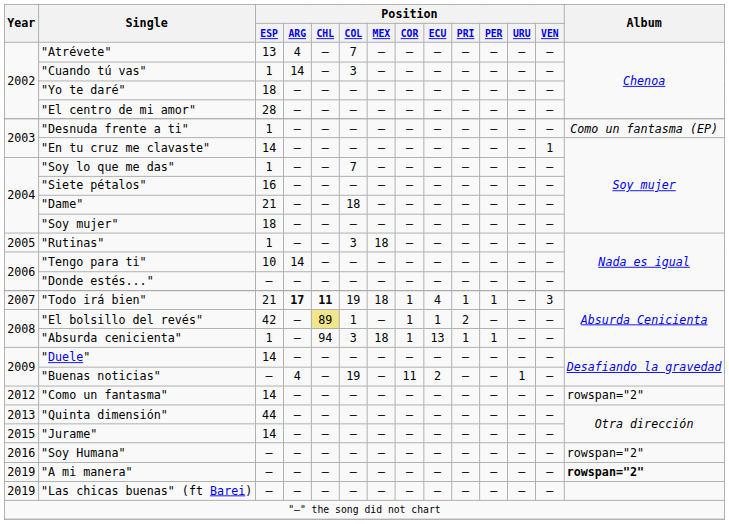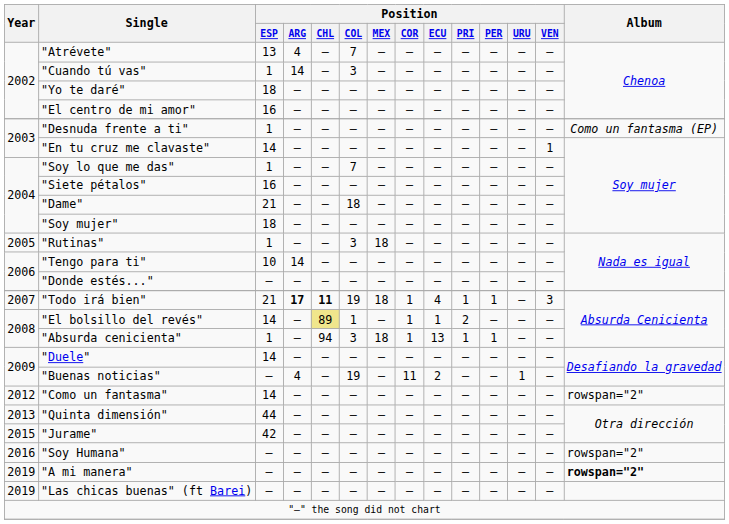(269, 109) 28 -> (269, 109) 16
(269, 319) 42 -> (269, 319) 14
(269, 433) 14 -> (269, 433) 42
